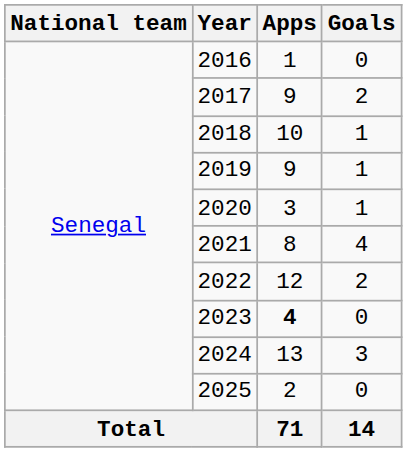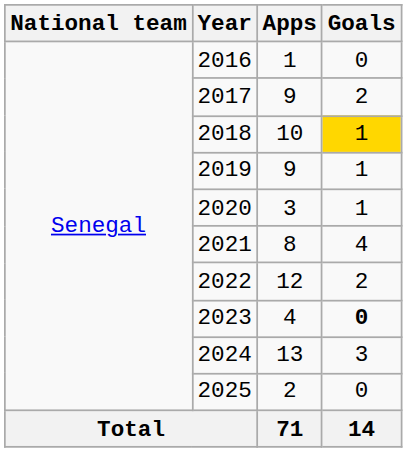(362, 134) no background -> (362, 134) gold background
(290, 318) bold -> (290, 318) normal
(362, 318) normal -> (362, 318) bold
